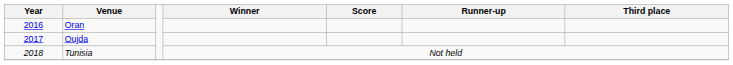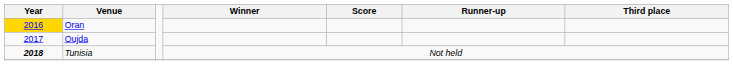(33, 26) no background -> (33, 26) gold background
(33, 53) normal -> (33, 53) bold
